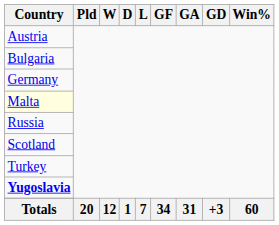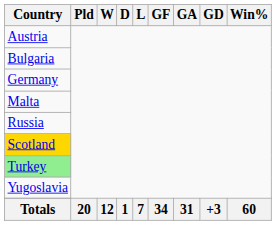(23, 101) lightyellow background -> (23, 101) no background
(31, 144) no background -> (31, 144) gold background
(27, 166) no background -> (27, 166) lightgreen background
(39, 187) bold -> (38, 187) normal
